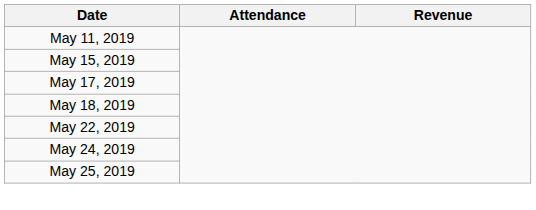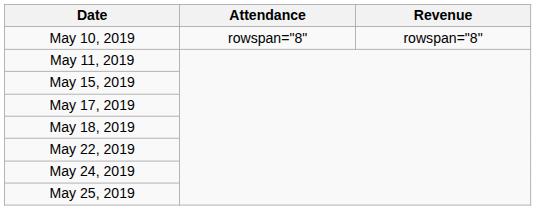+ row: (92, 37)
